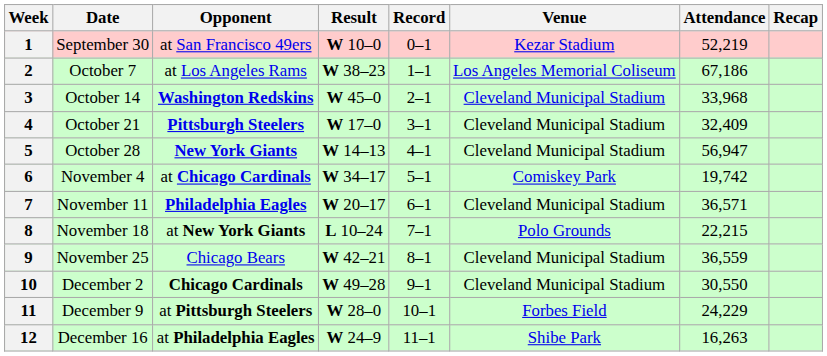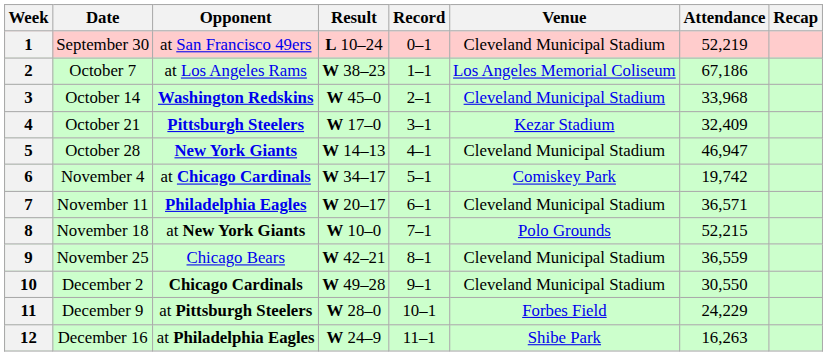(354, 44) W 10–0 -> (354, 44) L 10–24
(564, 44) Kezar Stadium -> (564, 44) Cleveland Municipal Stadium
(564, 124) Cleveland Municipal Stadium -> (564, 124) Kezar Stadium
(724, 151) 56,947 -> (724, 151) 46,947
(354, 230) L 10–24 -> (354, 230) W 10–0
(724, 230) 22,215 -> (724, 230) 52,215
